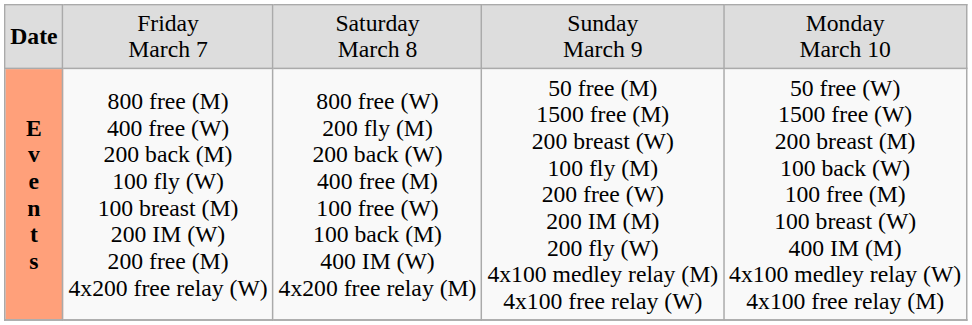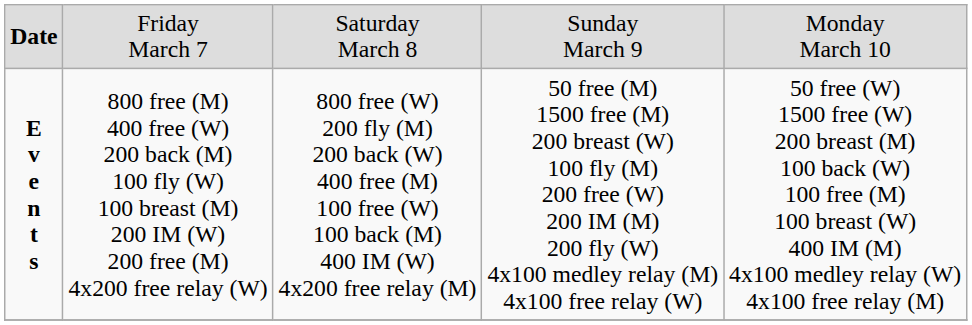(34, 194) lightsalmon background -> (34, 194) no background
